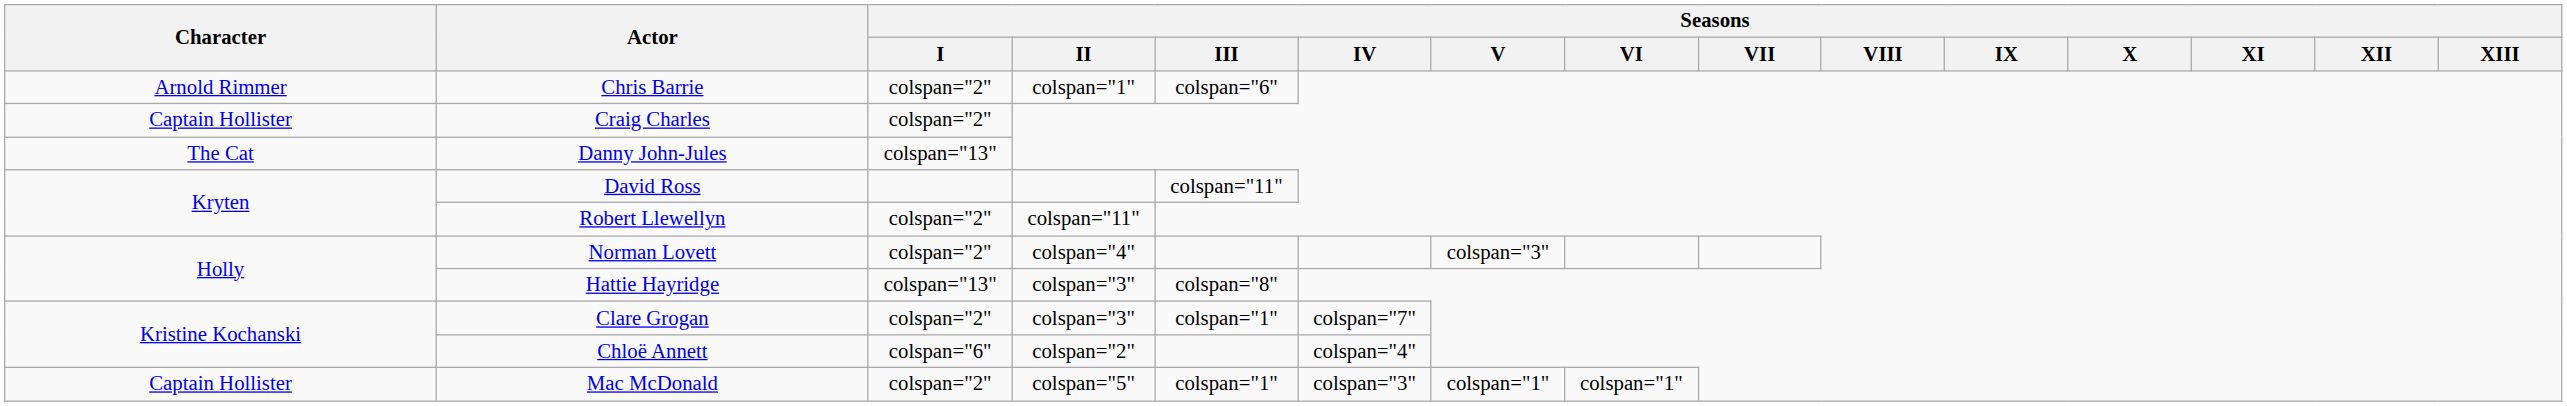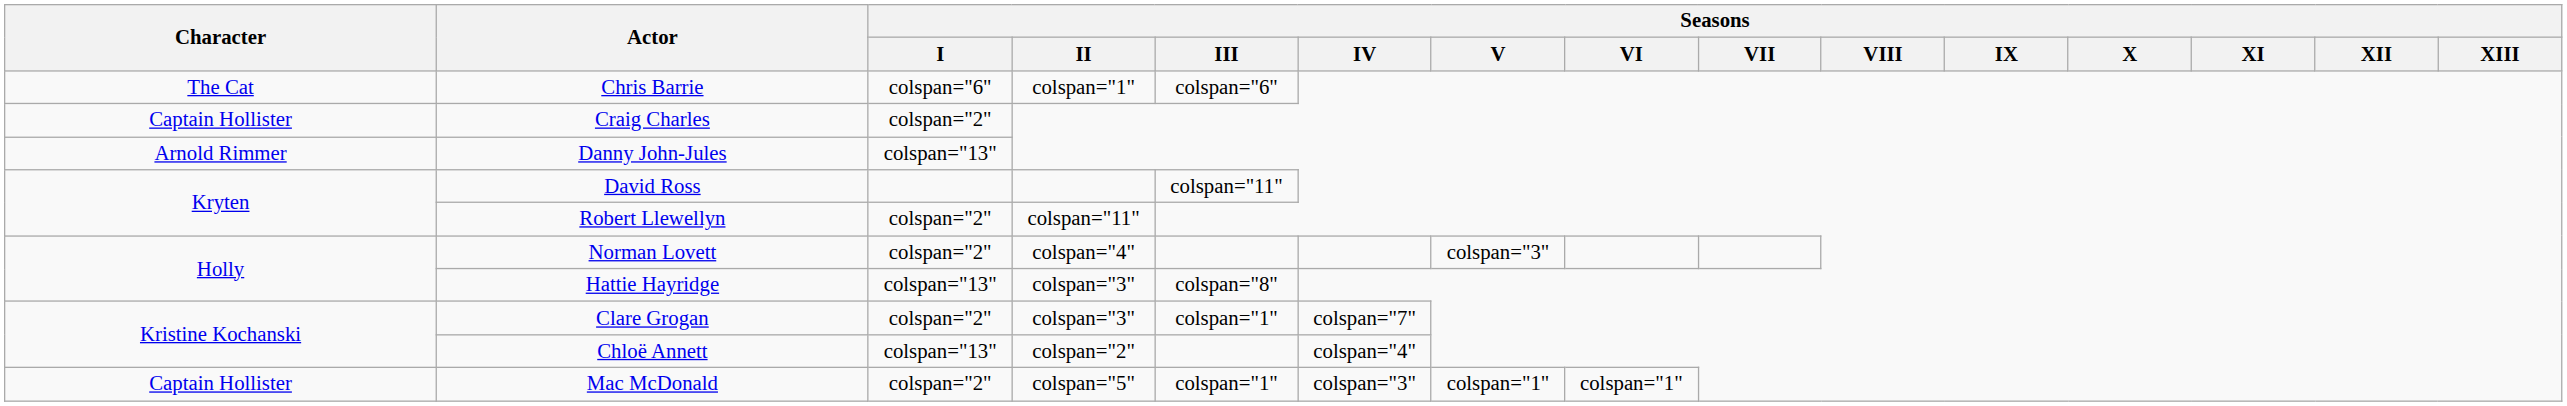(221, 86) Arnold Rimmer -> (221, 86) The Cat
(940, 86) colspan="2" -> (940, 86) colspan="6"
(221, 152) The Cat -> (221, 152) Arnold Rimmer
(940, 350) colspan="6" -> (940, 350) colspan="13"
